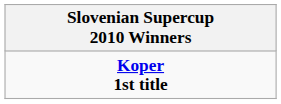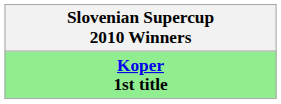(141, 74) no background -> (141, 74) lightgreen background
